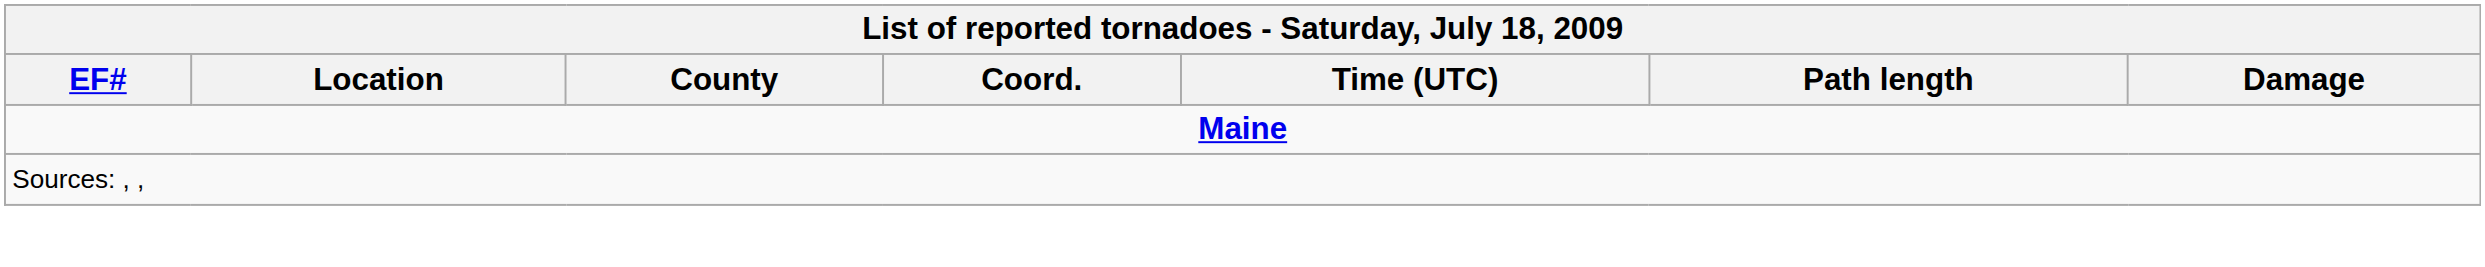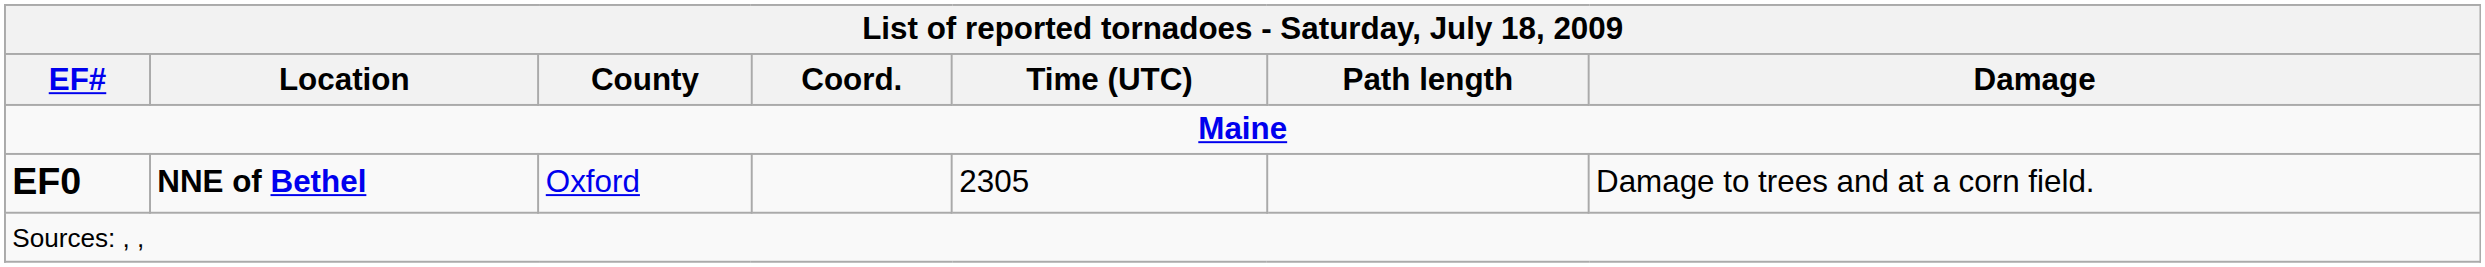+ row: (47, 182)
